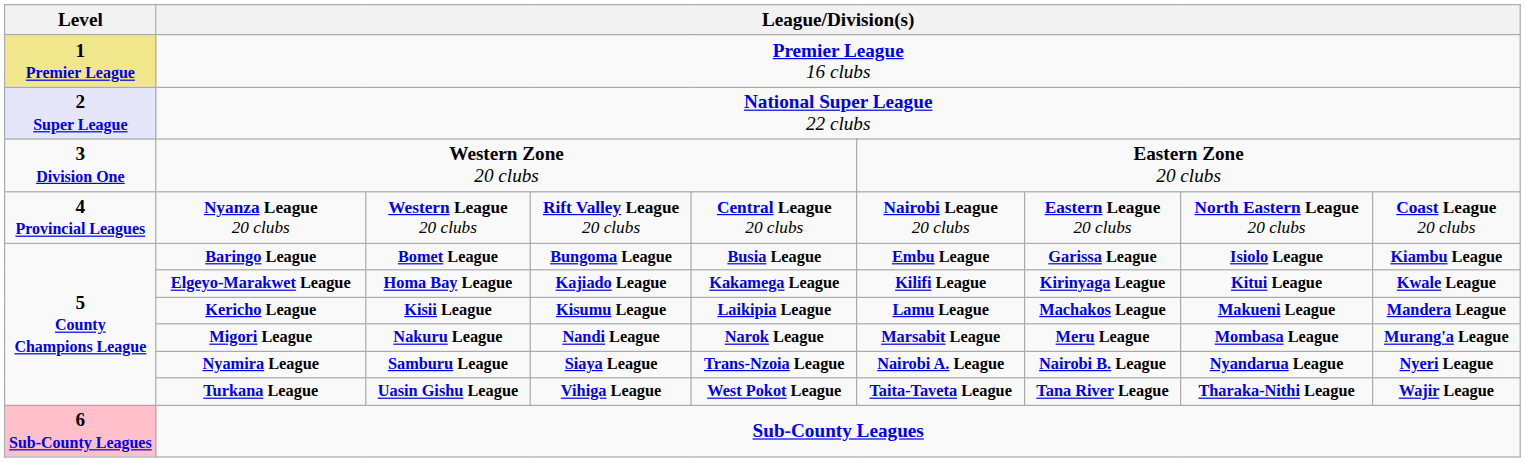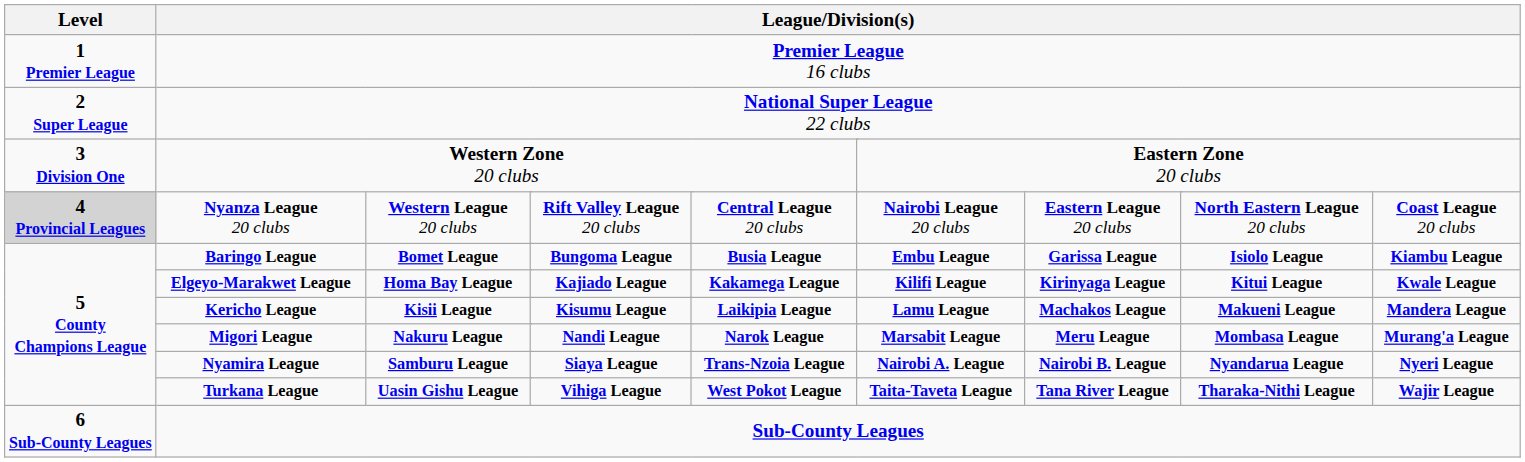(80, 60) khaki background -> (80, 60) no background
(80, 113) lavender background -> (80, 113) no background
(80, 217) no background -> (80, 217) lightgrey background
(80, 430) pink background -> (80, 430) no background
